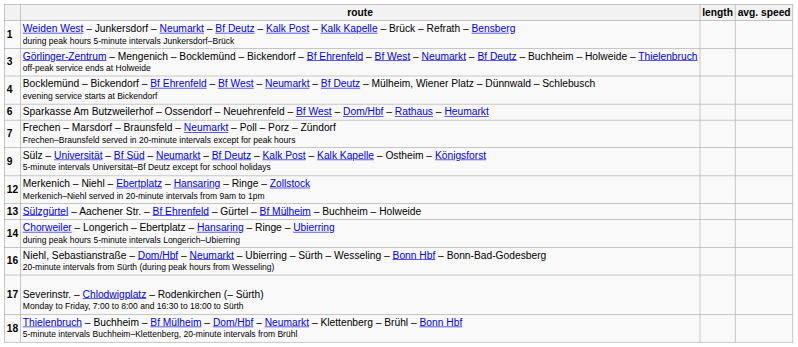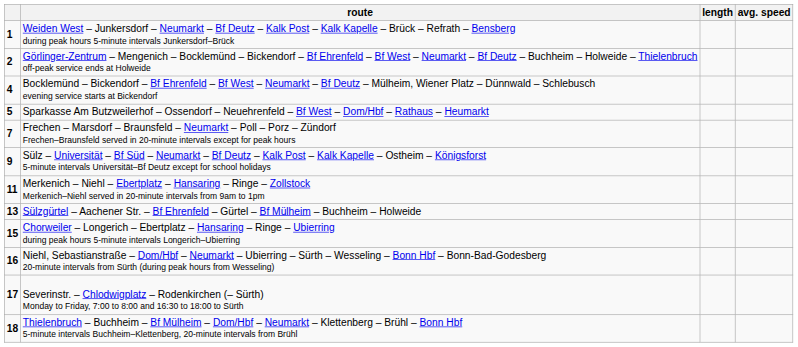(10, 62) 3 -> (10, 62) 2
(10, 112) 6 -> (10, 112) 5
(12, 189) 12 -> (12, 189) 11
(12, 233) 14 -> (12, 233) 15
